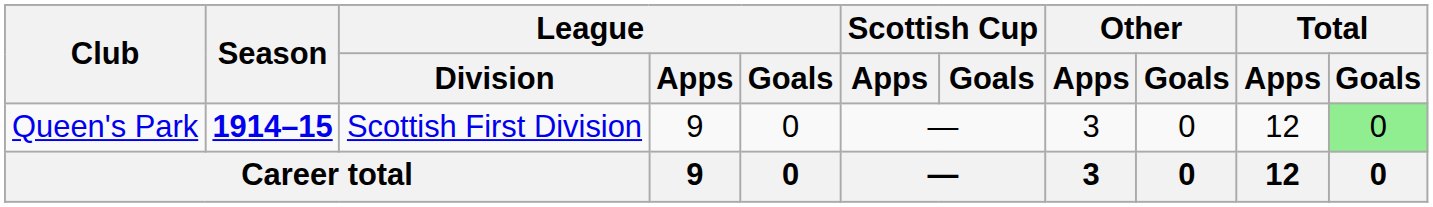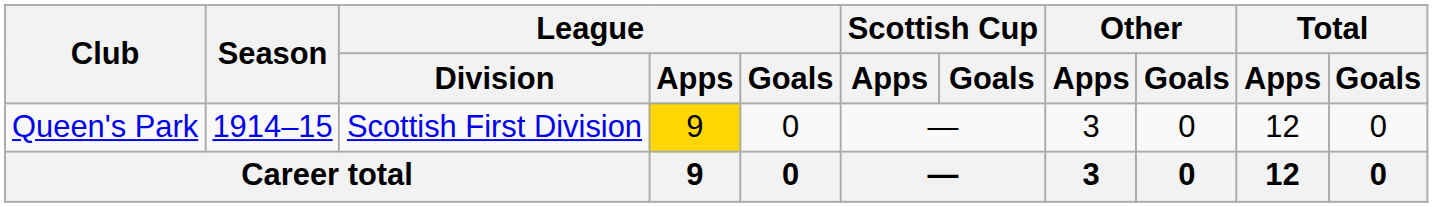(273, 126) bold -> (273, 126) normal
(695, 126) no background -> (695, 126) gold background
(1378, 126) lightgreen background -> (1378, 126) no background
